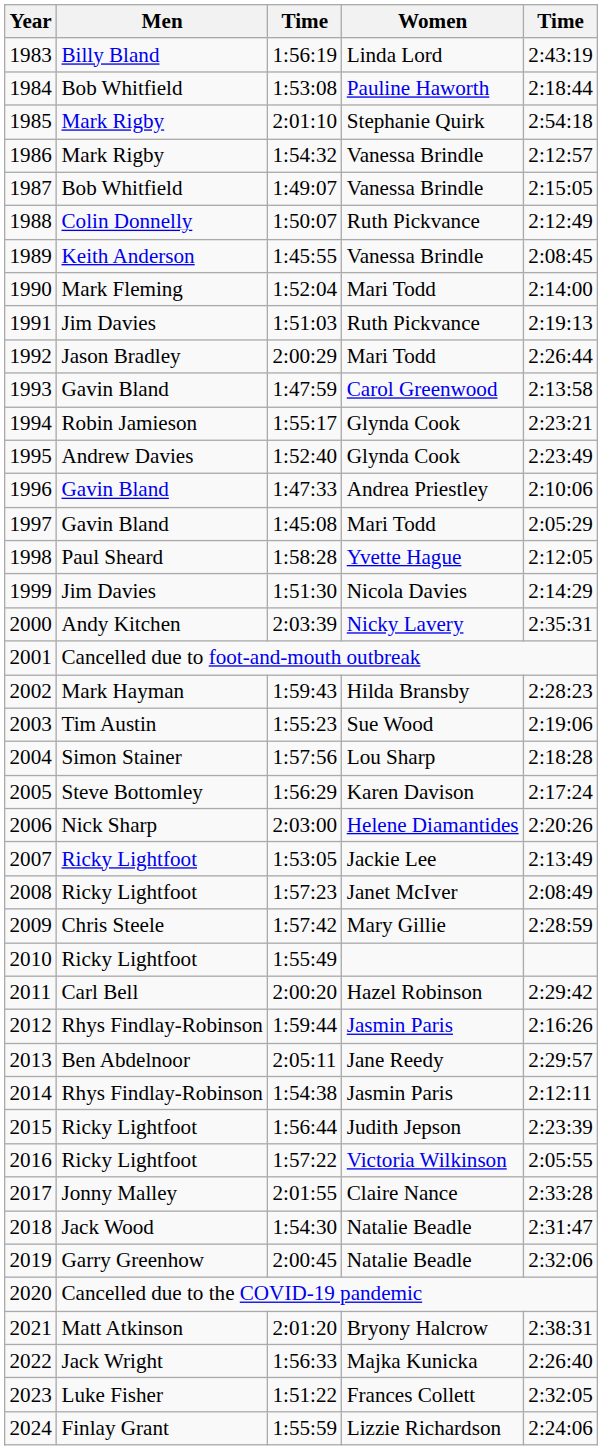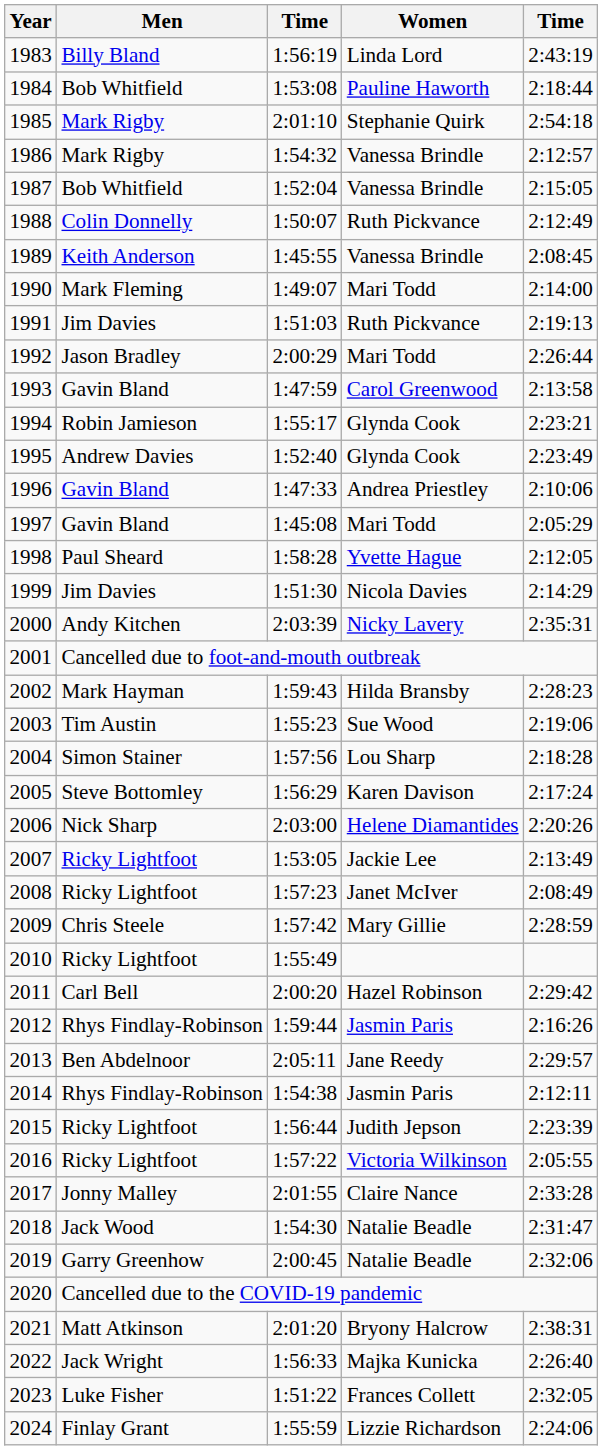(305, 188) 1:49:07 -> (305, 188) 1:52:04
(305, 289) 1:52:04 -> (305, 289) 1:49:07
